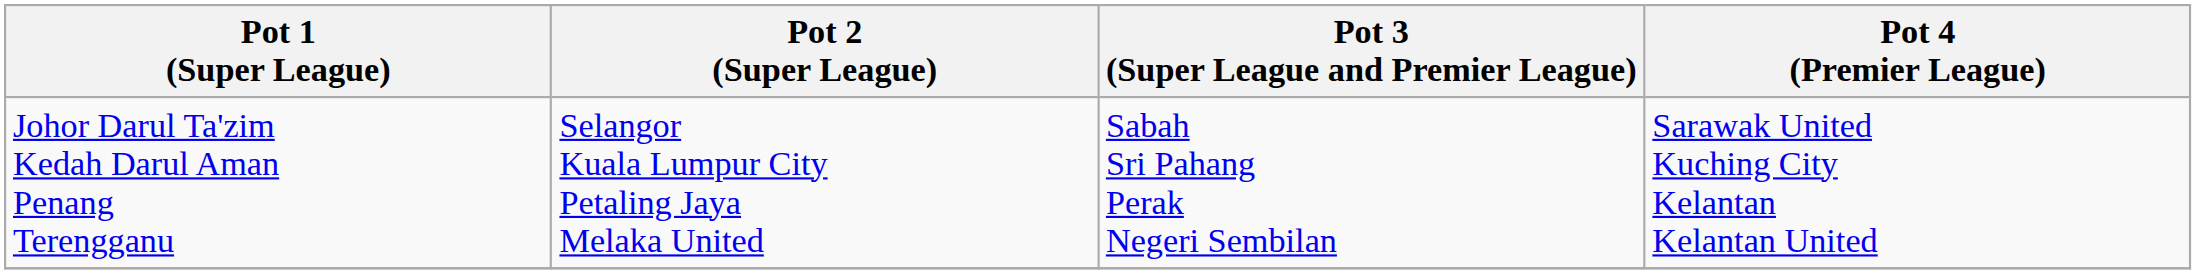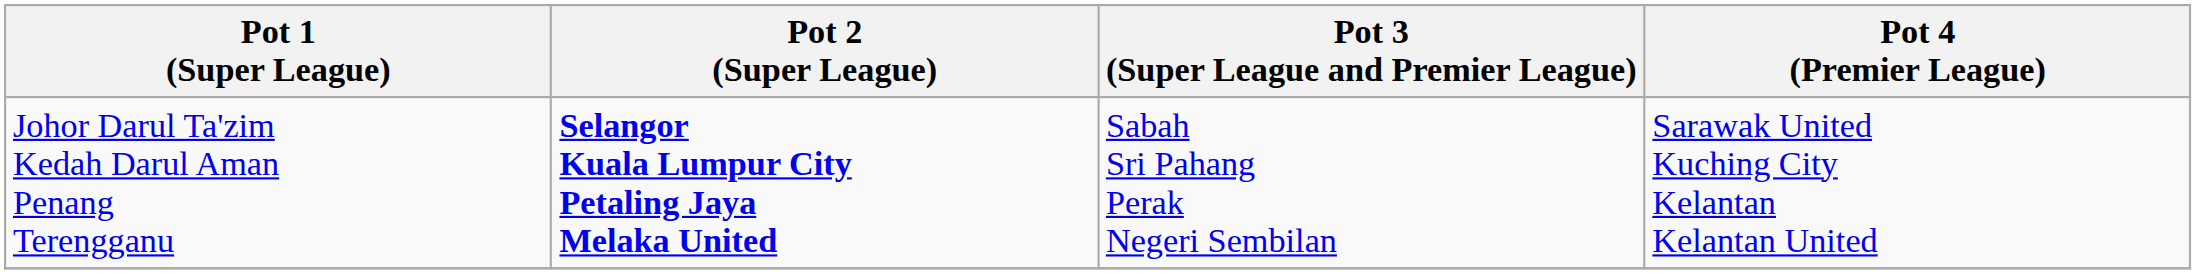(694, 182) normal -> (706, 182) bold
